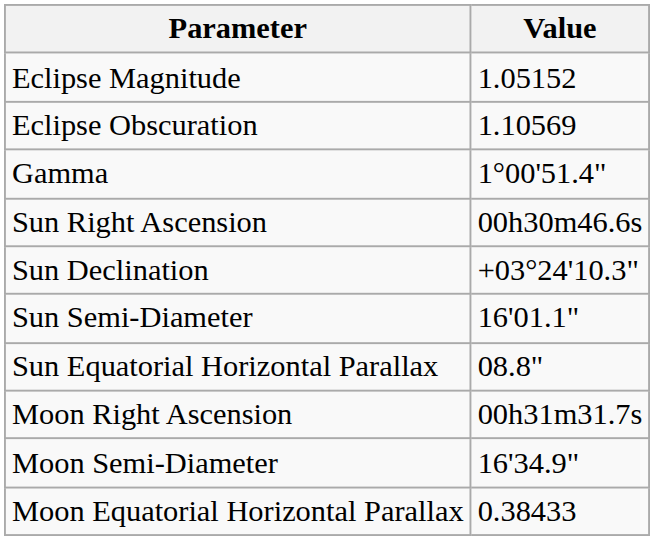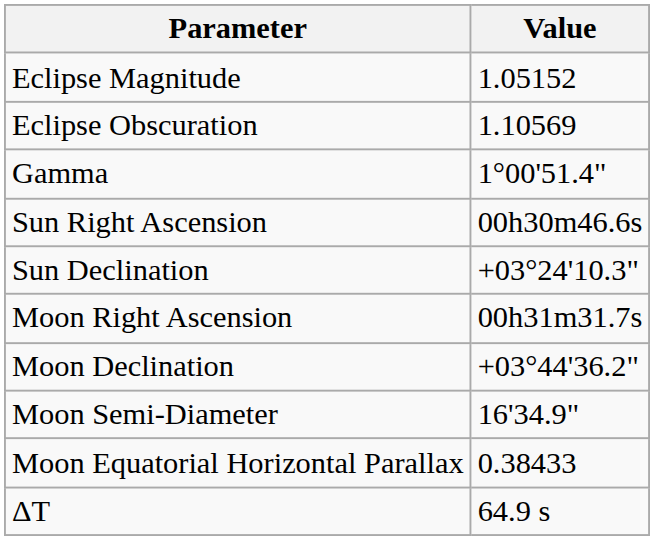- row: (132, 317)
- row: (225, 366)
+ row: (123, 366)
+ row: (31, 510)
